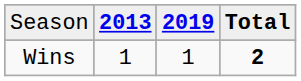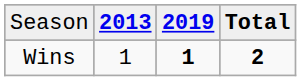(188, 58) normal -> (188, 58) bold
